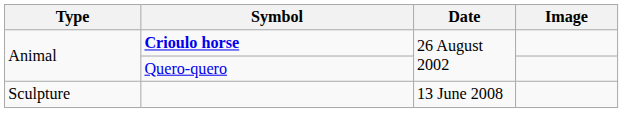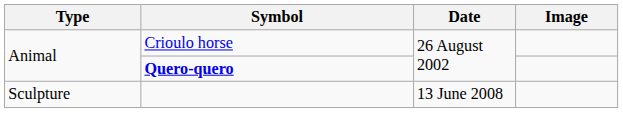(192, 42) bold -> (189, 42) normal
(186, 68) normal -> (189, 68) bold
